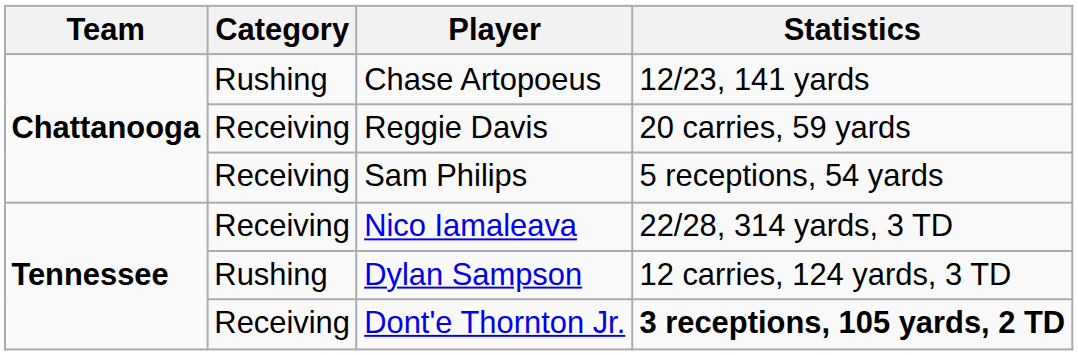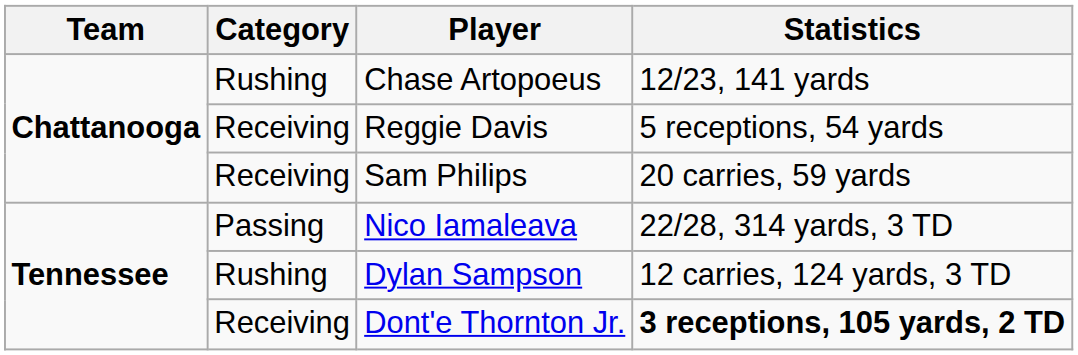(775, 127) 20 carries, 59 yards -> (791, 127) 5 receptions, 54 yards
(791, 176) 5 receptions, 54 yards -> (775, 176) 20 carries, 59 yards
(282, 225) Receiving -> (269, 225) Passing
